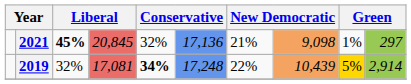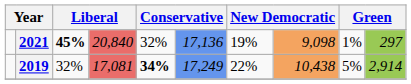(113, 42) 20,845 -> (113, 42) 20,840
(244, 42) 21% -> (244, 42) 19%
(203, 66) 17,248 -> (203, 66) 17,249
(315, 66) 10,439 -> (315, 66) 10,438
(352, 66) gold background -> (352, 66) no background
